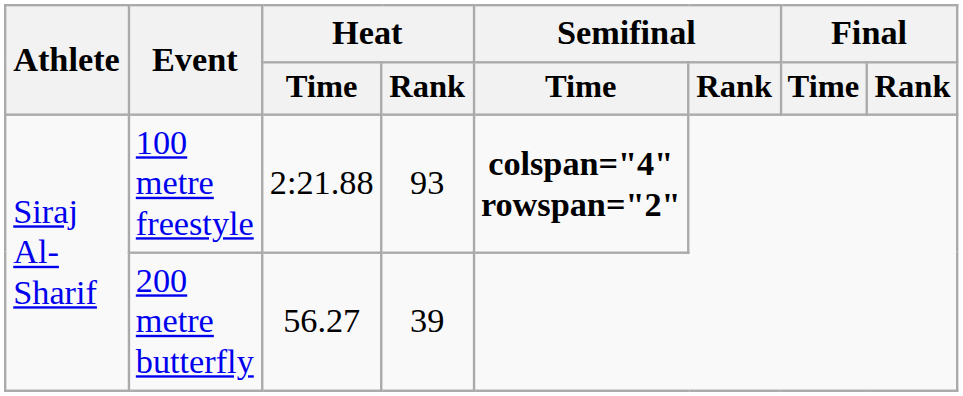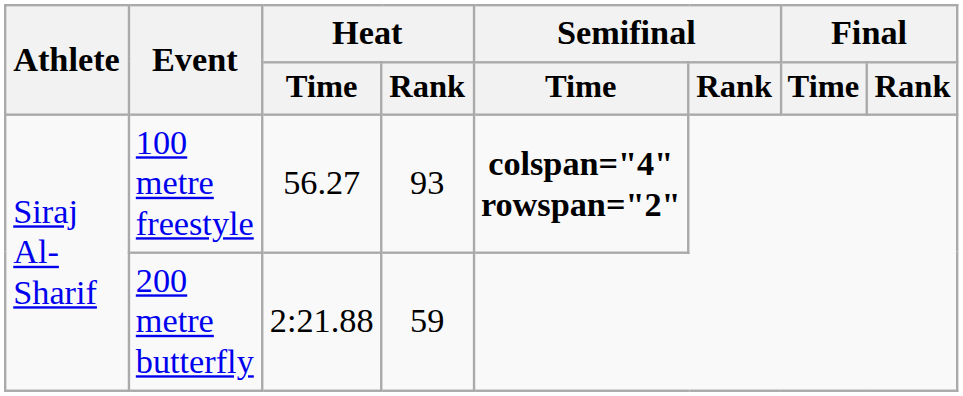(322, 183) 2:21.88 -> (322, 183) 56.27
(322, 321) 56.27 -> (322, 321) 2:21.88
(427, 321) 39 -> (427, 321) 59
